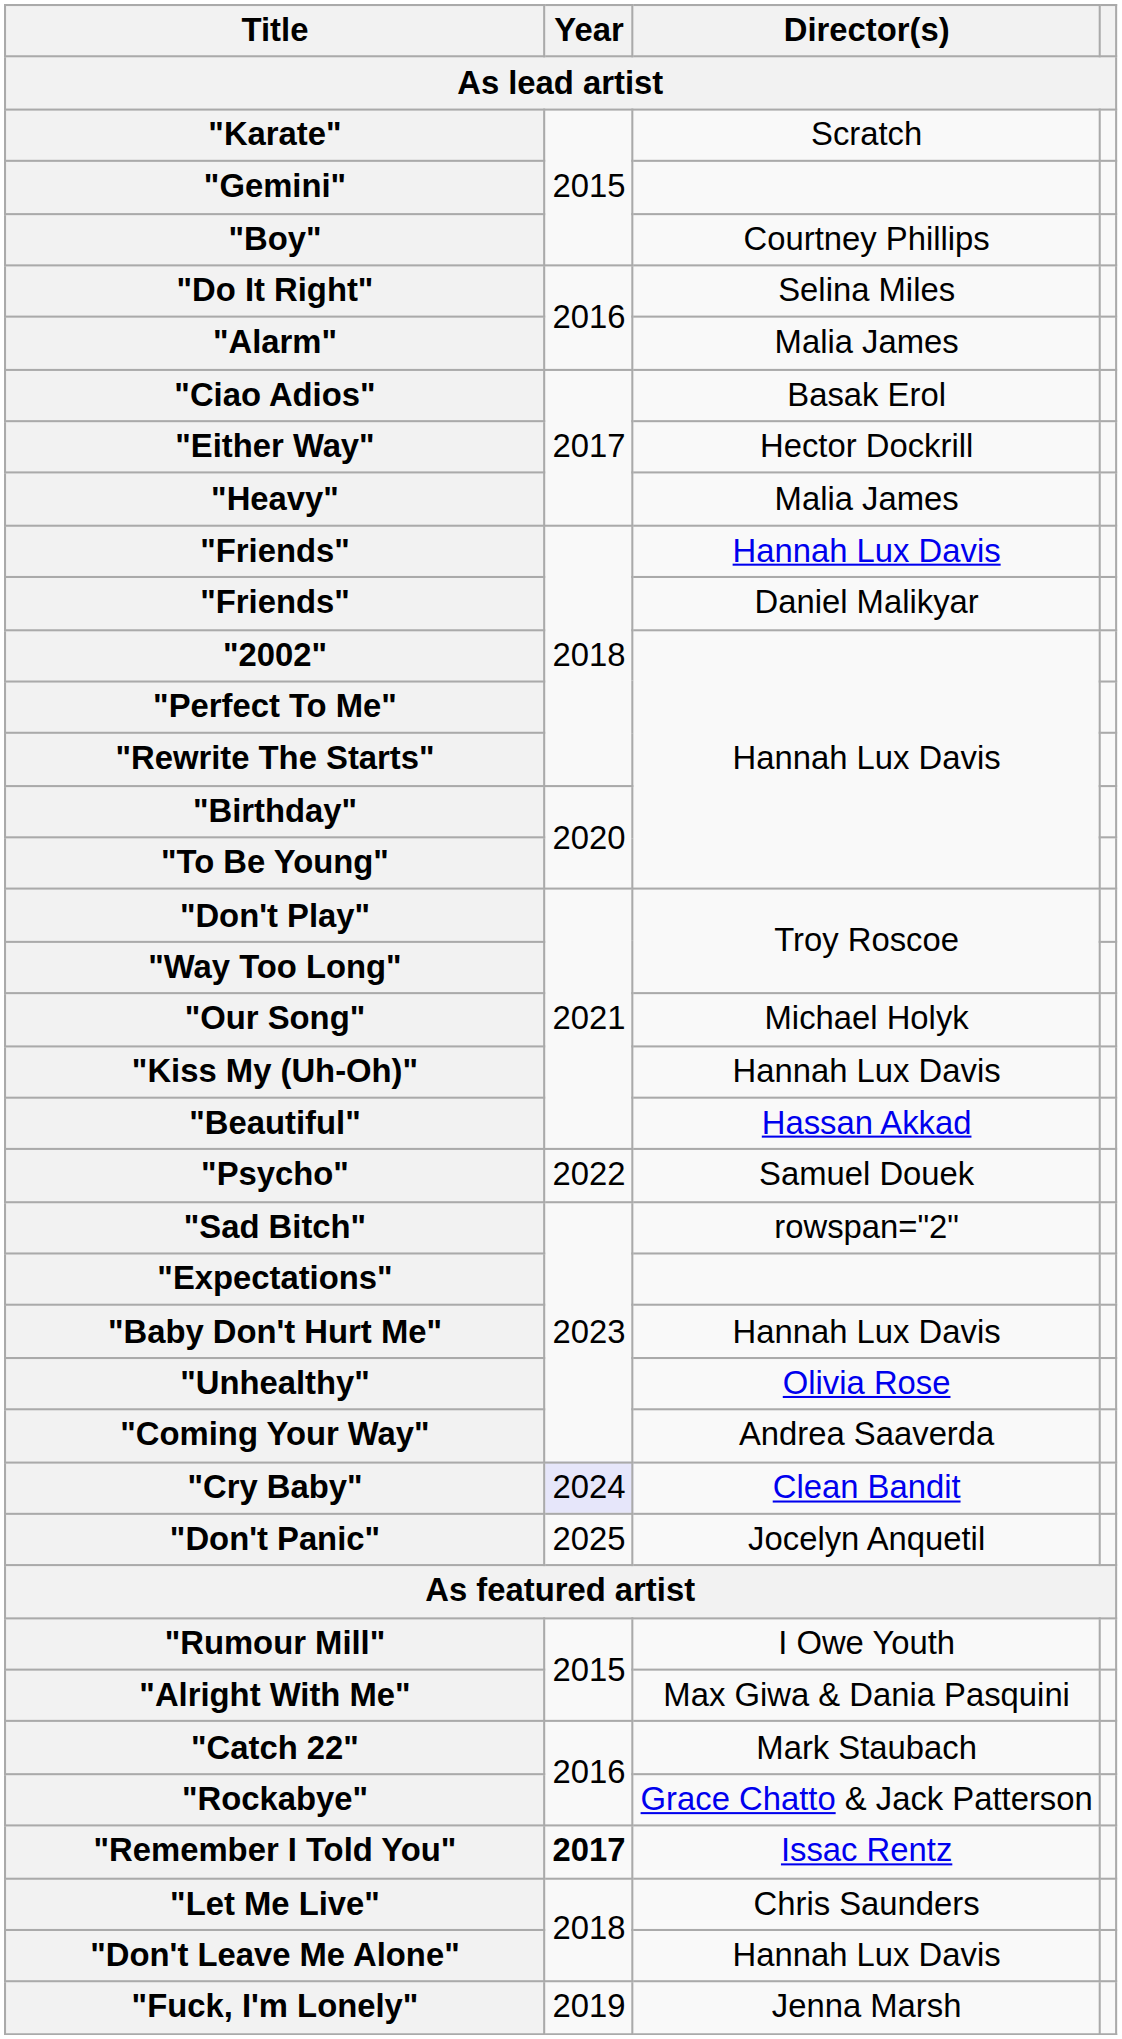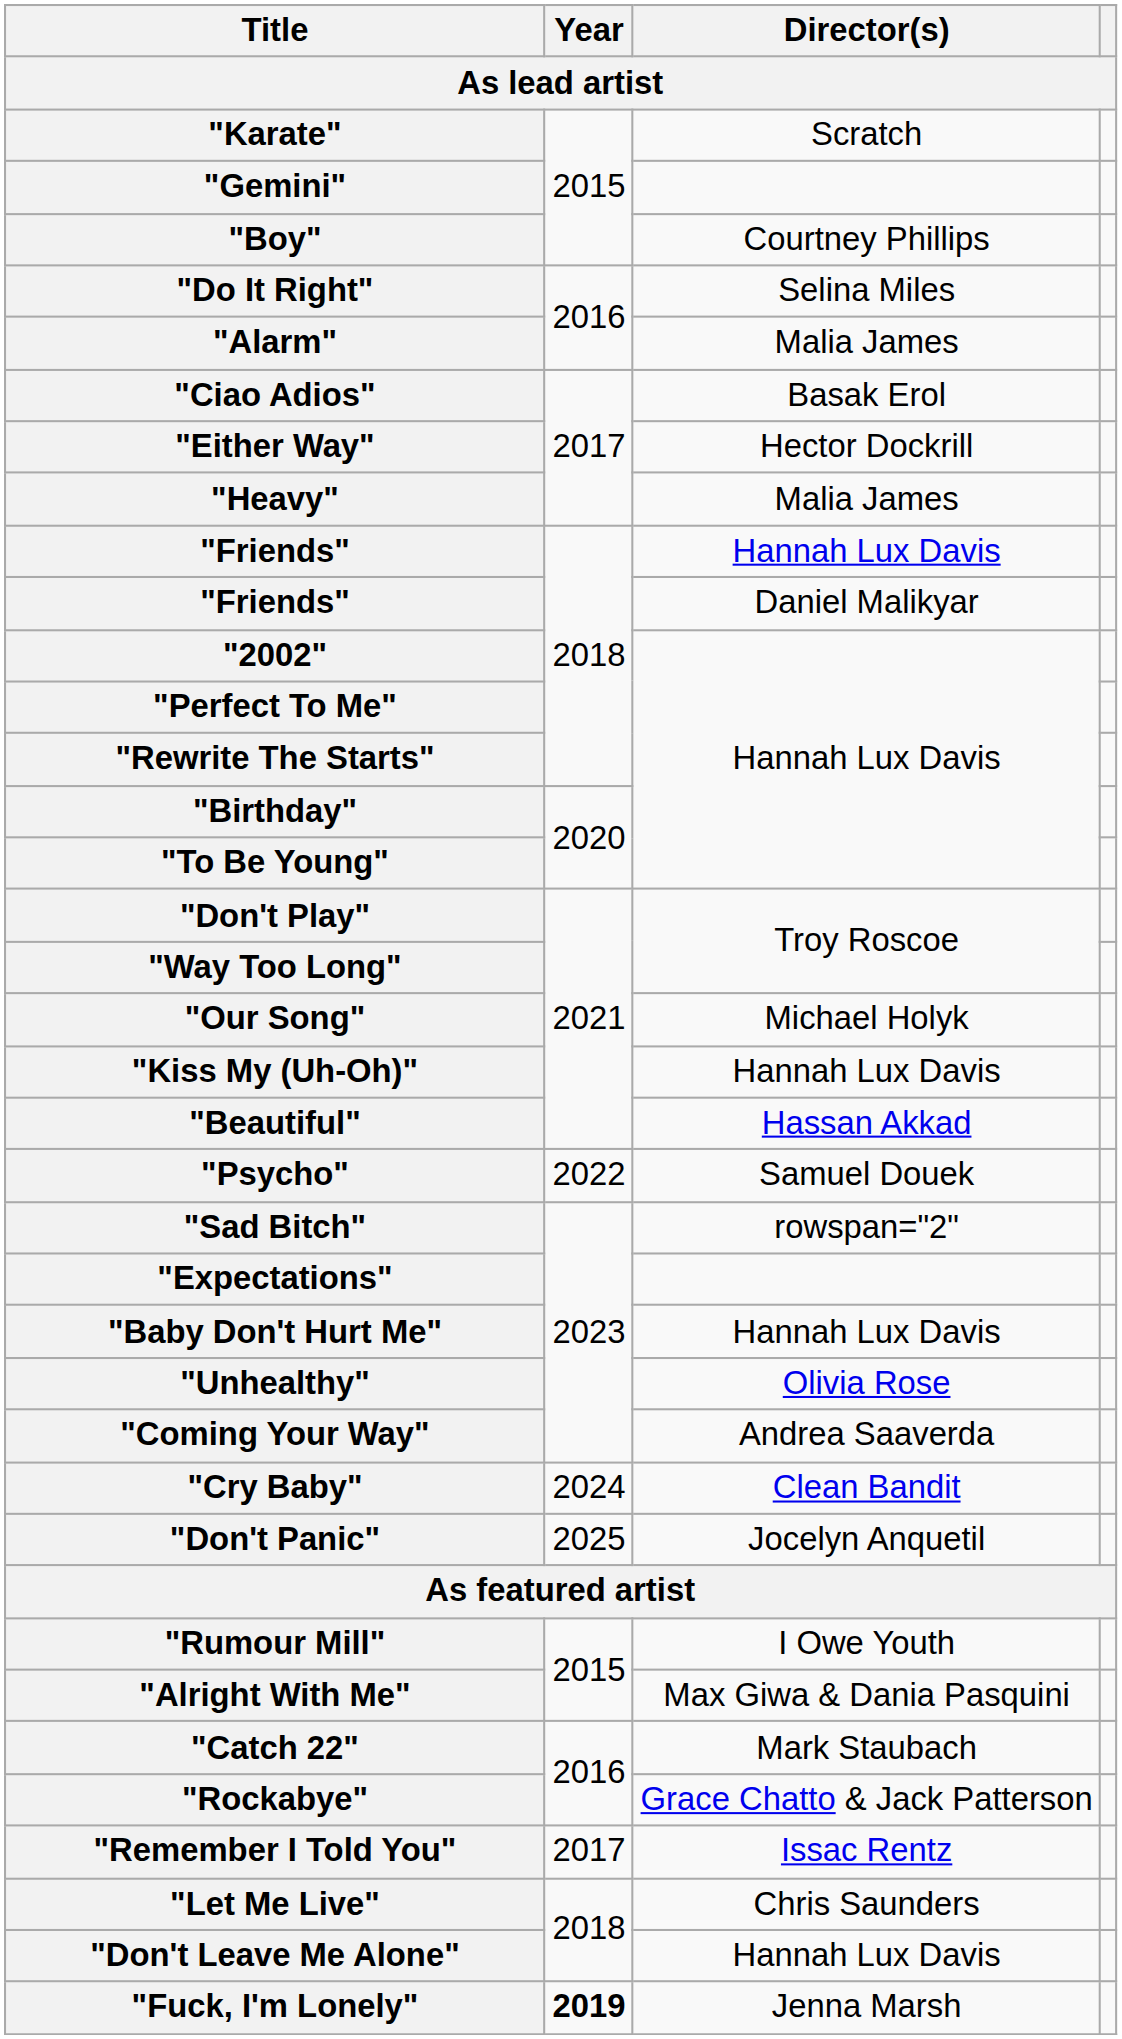(589, 1487) lavender background -> (589, 1487) no background
(589, 1851) bold -> (589, 1851) normal
(589, 2007) normal -> (589, 2007) bold
